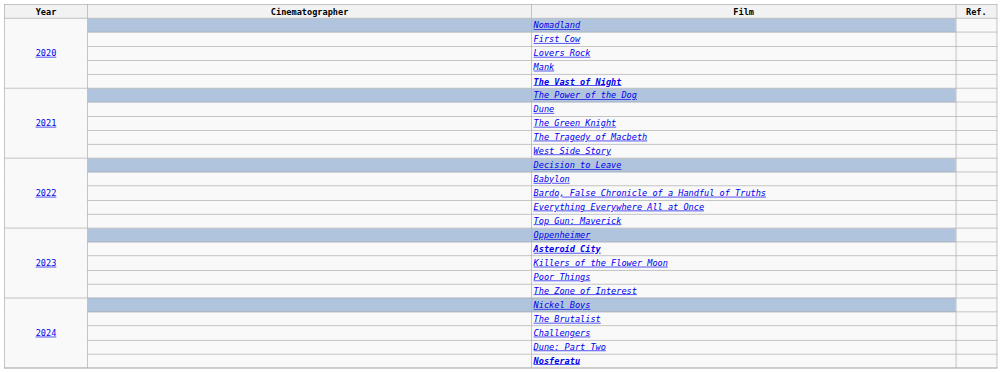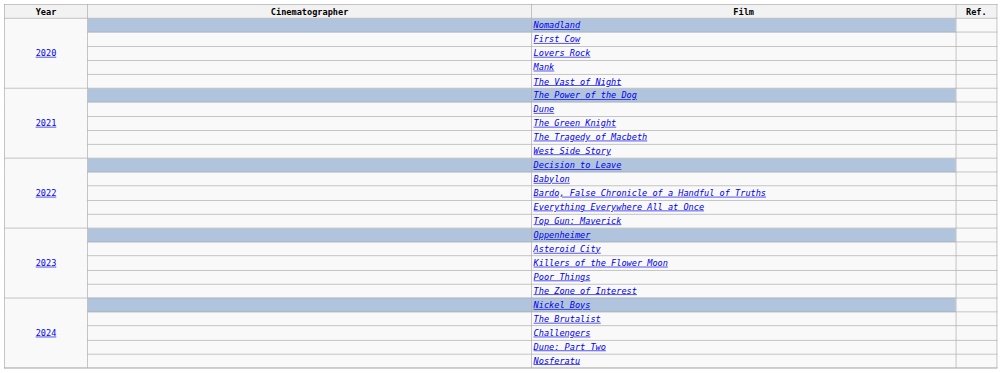(577, 81) bold -> (577, 81) normal
(567, 249) bold -> (567, 249) normal
(557, 361) bold -> (557, 361) normal
